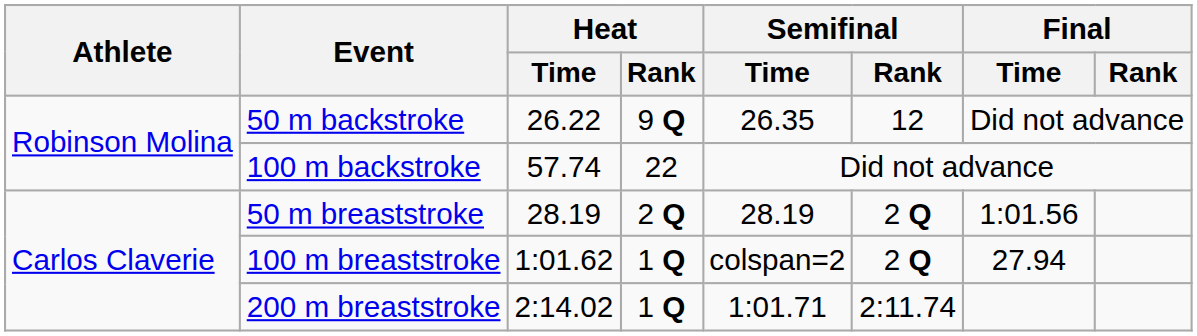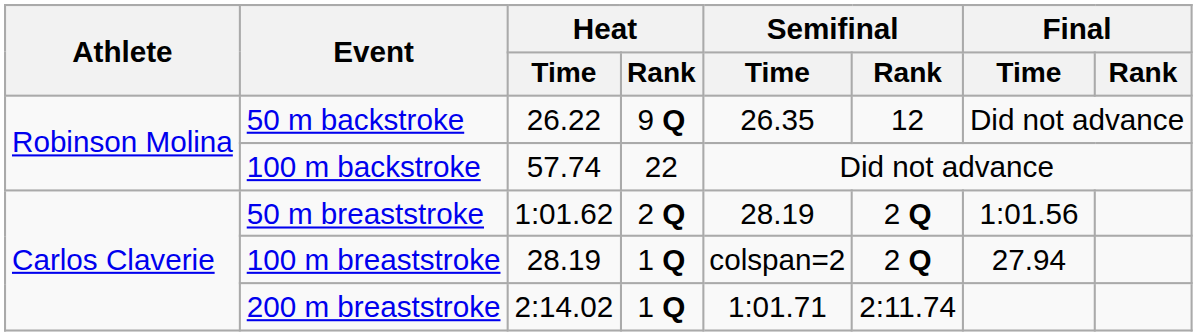(564, 214) 28.19 -> (564, 214) 1:01.62
(564, 261) 1:01.62 -> (564, 261) 28.19
